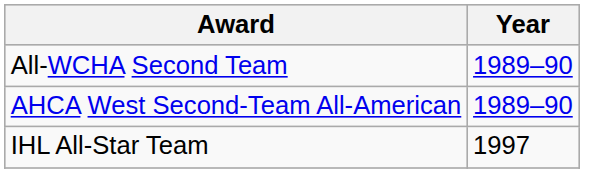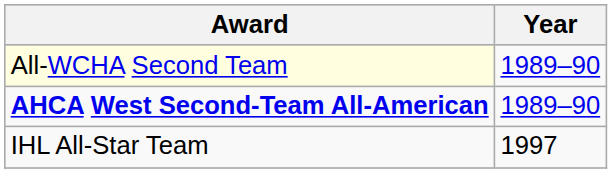(149, 65) no background -> (149, 65) lightyellow background
(236, 106) normal -> (250, 106) bold
